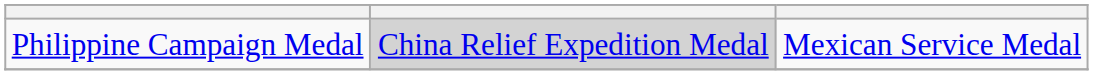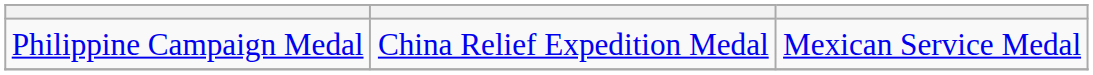(573, 43) lightgrey background -> (573, 43) no background
